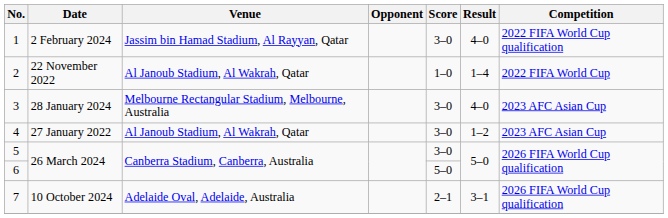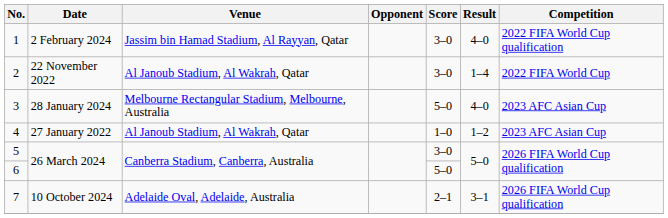(443, 73) 1–0 -> (443, 73) 3–0
(443, 106) 3–0 -> (443, 106) 5–0
(443, 132) 3–0 -> (443, 132) 1–0
